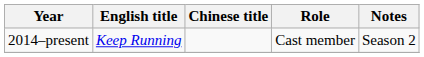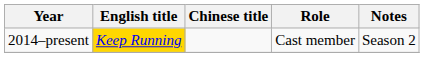(139, 40) no background -> (139, 40) gold background
